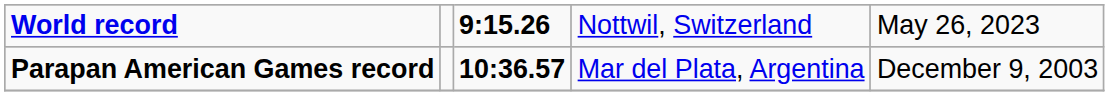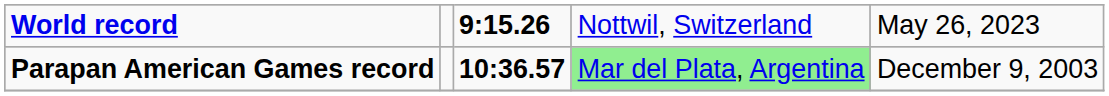(721, 68) no background -> (721, 68) lightgreen background
